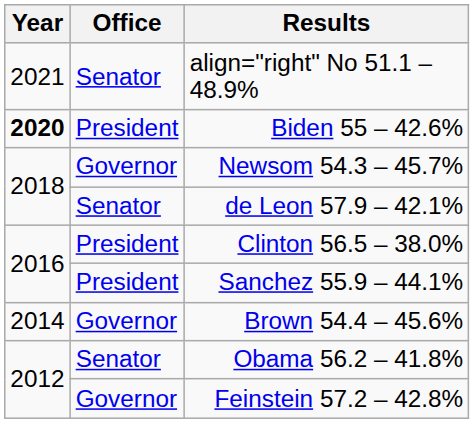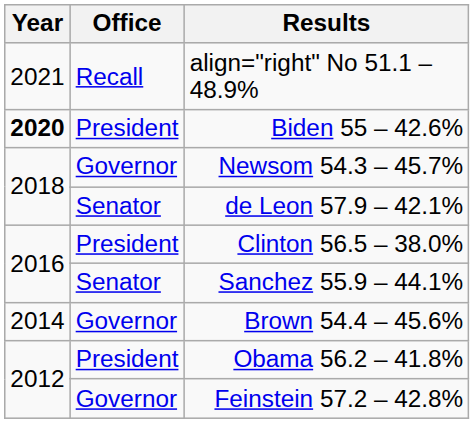(118, 76) Senator -> (109, 76) Recall
(127, 282) President -> (118, 282) Senator
(118, 359) Senator -> (127, 359) President
